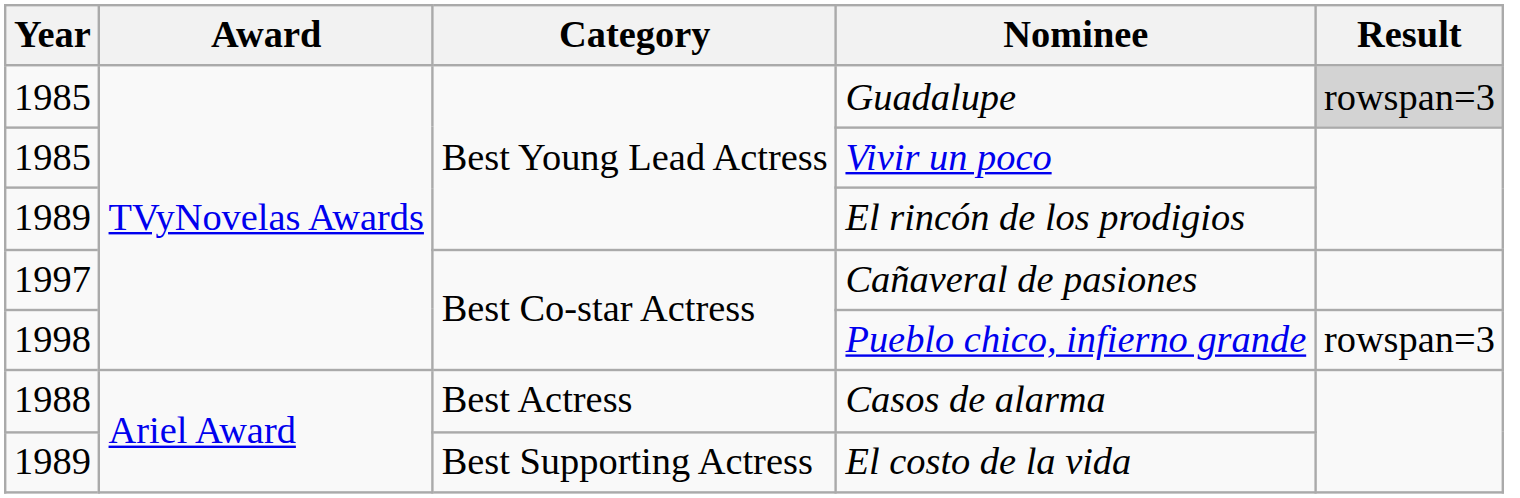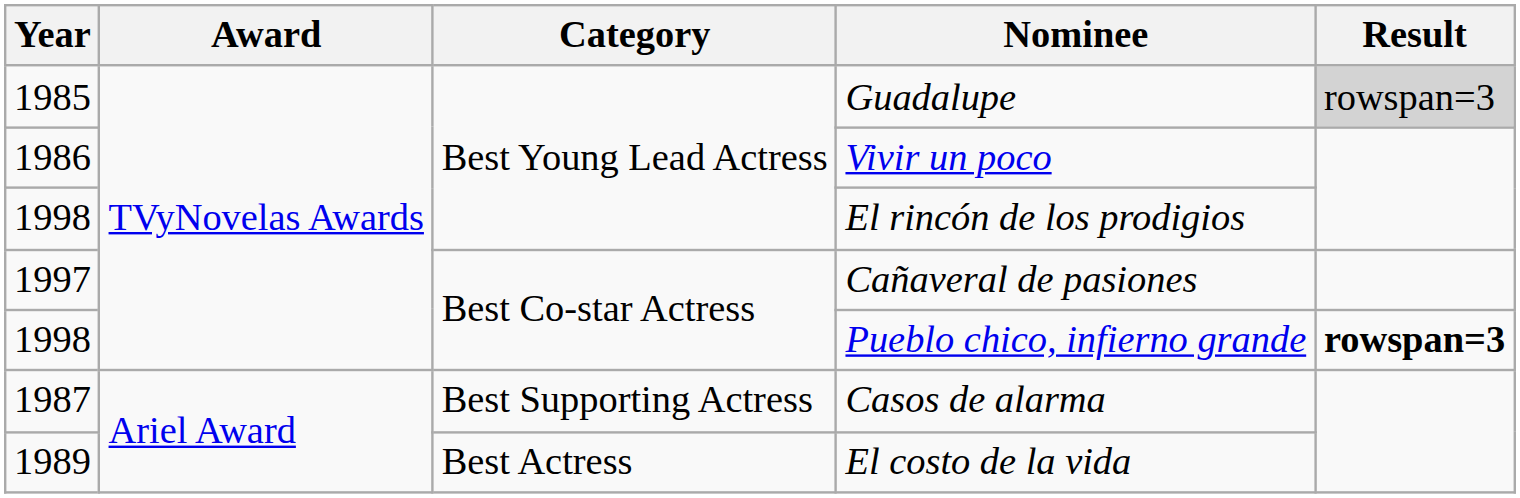(52, 156) 1985 -> (52, 156) 1986
(52, 217) 1989 -> (52, 217) 1998
(1409, 339) normal -> (1415, 339) bold
(52, 400) 1988 -> (52, 400) 1987
(537, 400) Best Actress -> (627, 400) Best Supporting Actress
(627, 461) Best Supporting Actress -> (537, 461) Best Actress
